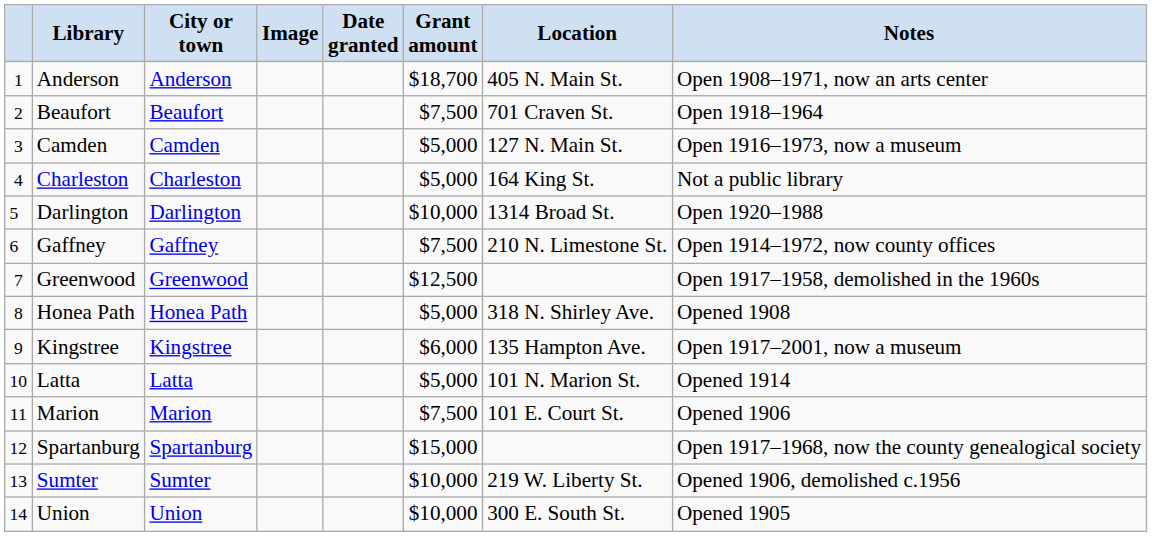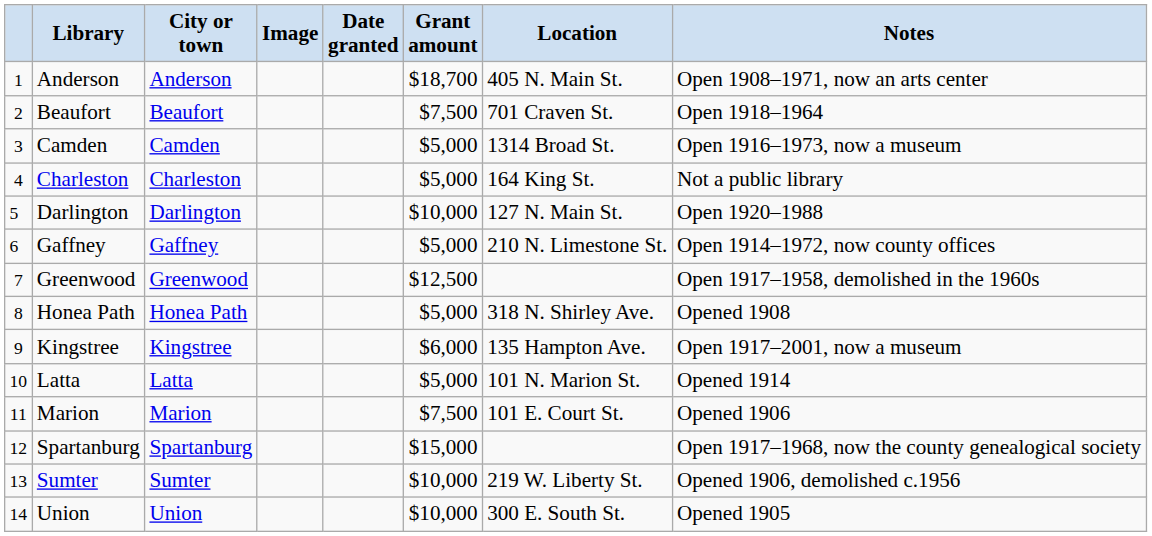(555, 145) 127 N. Main St. -> (551, 145) 1314 Broad St.
(551, 212) 1314 Broad St. -> (555, 212) 127 N. Main St.
(448, 245) $7,500 -> (448, 245) $5,000
